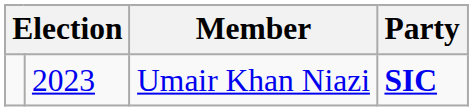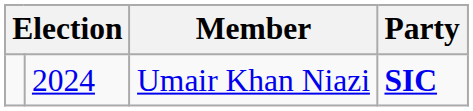(63, 79) 2023 -> (63, 79) 2024
